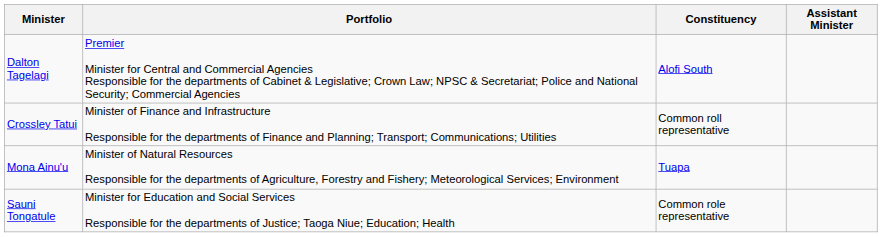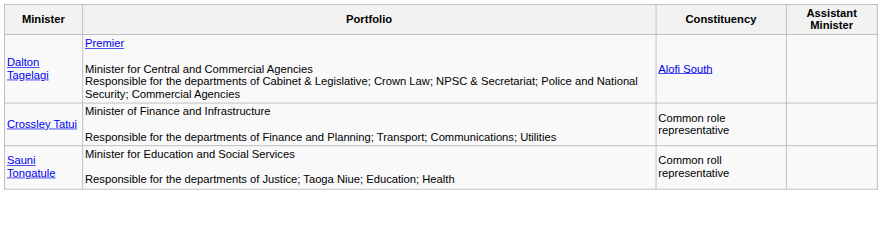(694, 124) Common roll representative -> (694, 124) Common role representative
- row: (38, 167)
(694, 210) Common role representative -> (694, 167) Common roll representative
